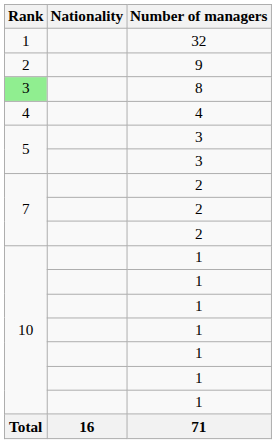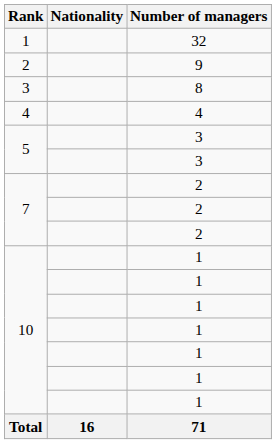(26, 88) lightgreen background -> (26, 88) no background
